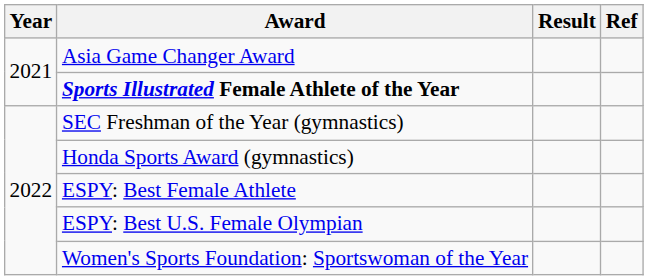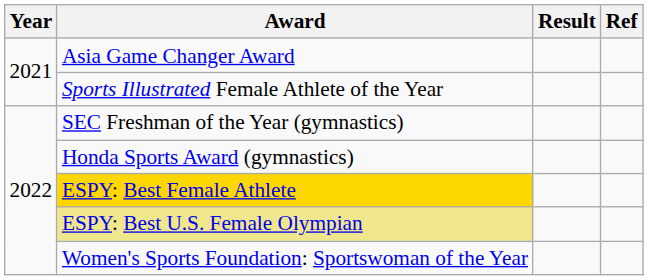(261, 88) bold -> (253, 88) normal
(179, 190) no background -> (179, 190) gold background
(212, 223) no background -> (212, 223) khaki background
